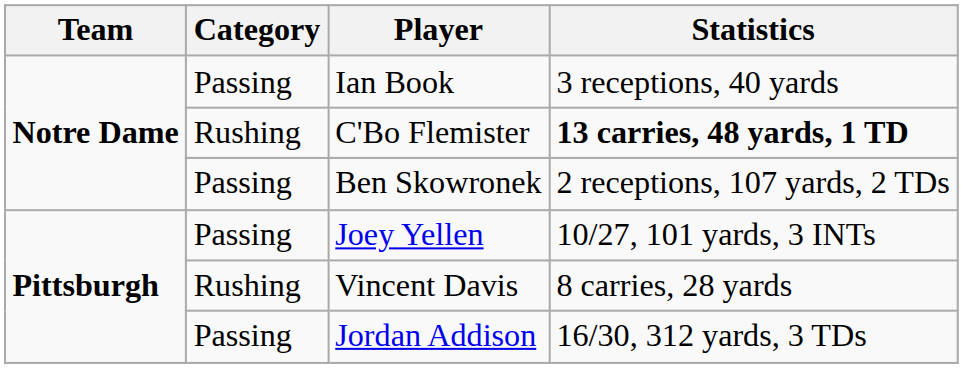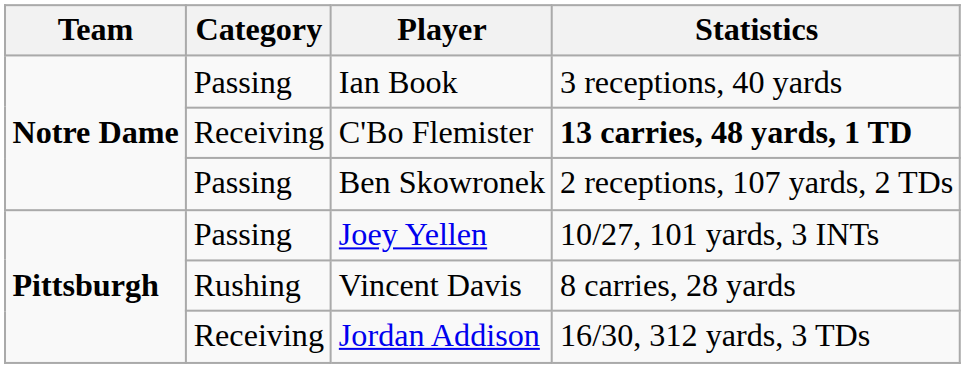(247, 132) Rushing -> (259, 132) Receiving
(243, 336) Passing -> (259, 336) Receiving
